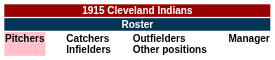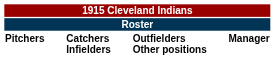(25, 38) pink background -> (25, 38) no background
